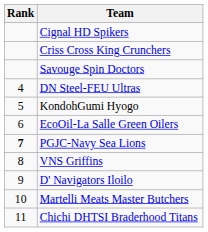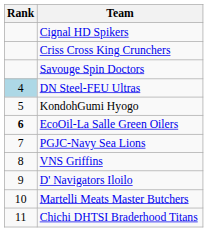(21, 87) no background -> (21, 87) lightblue background
(21, 124) normal -> (21, 124) bold
(21, 143) bold -> (21, 143) normal
